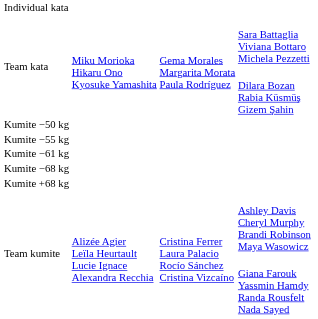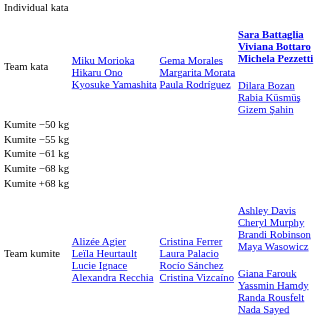(274, 47) normal -> (276, 47) bold
